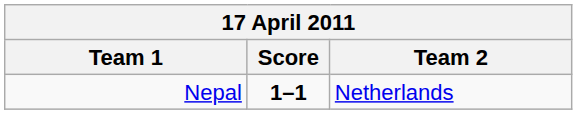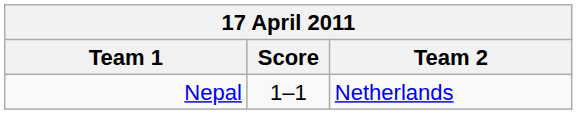(288, 92) bold -> (288, 92) normal
